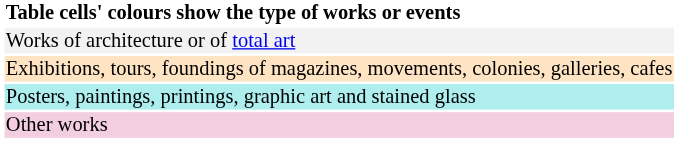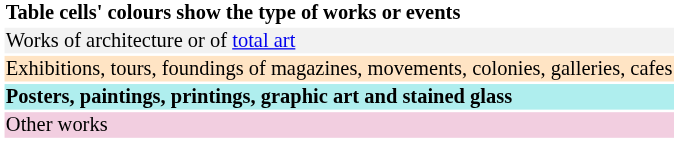(241, 96) normal -> (259, 96) bold
